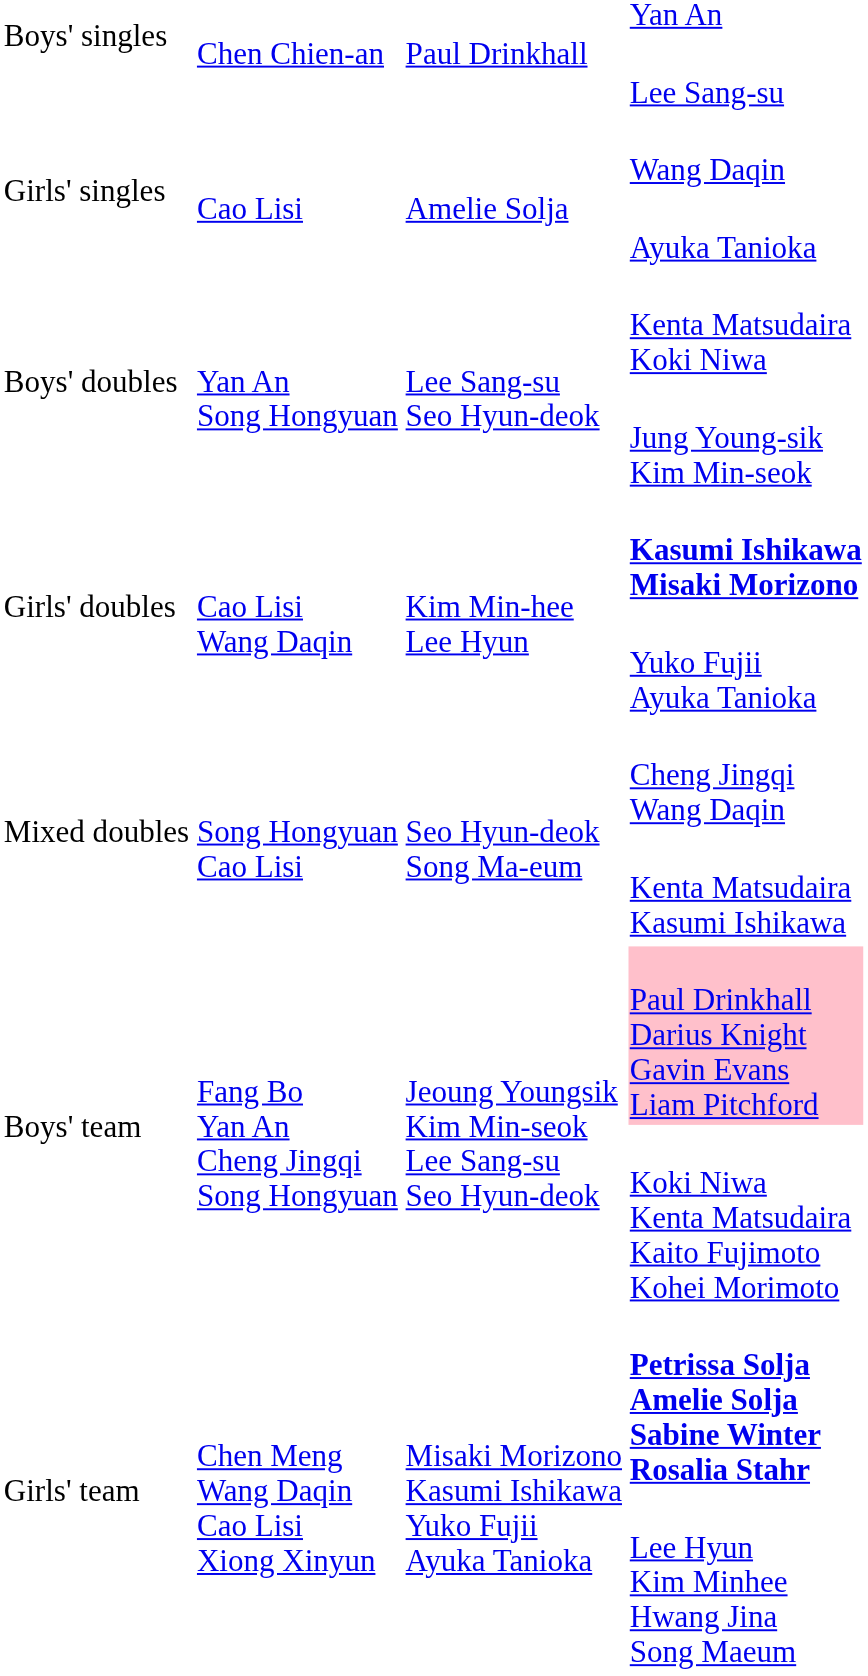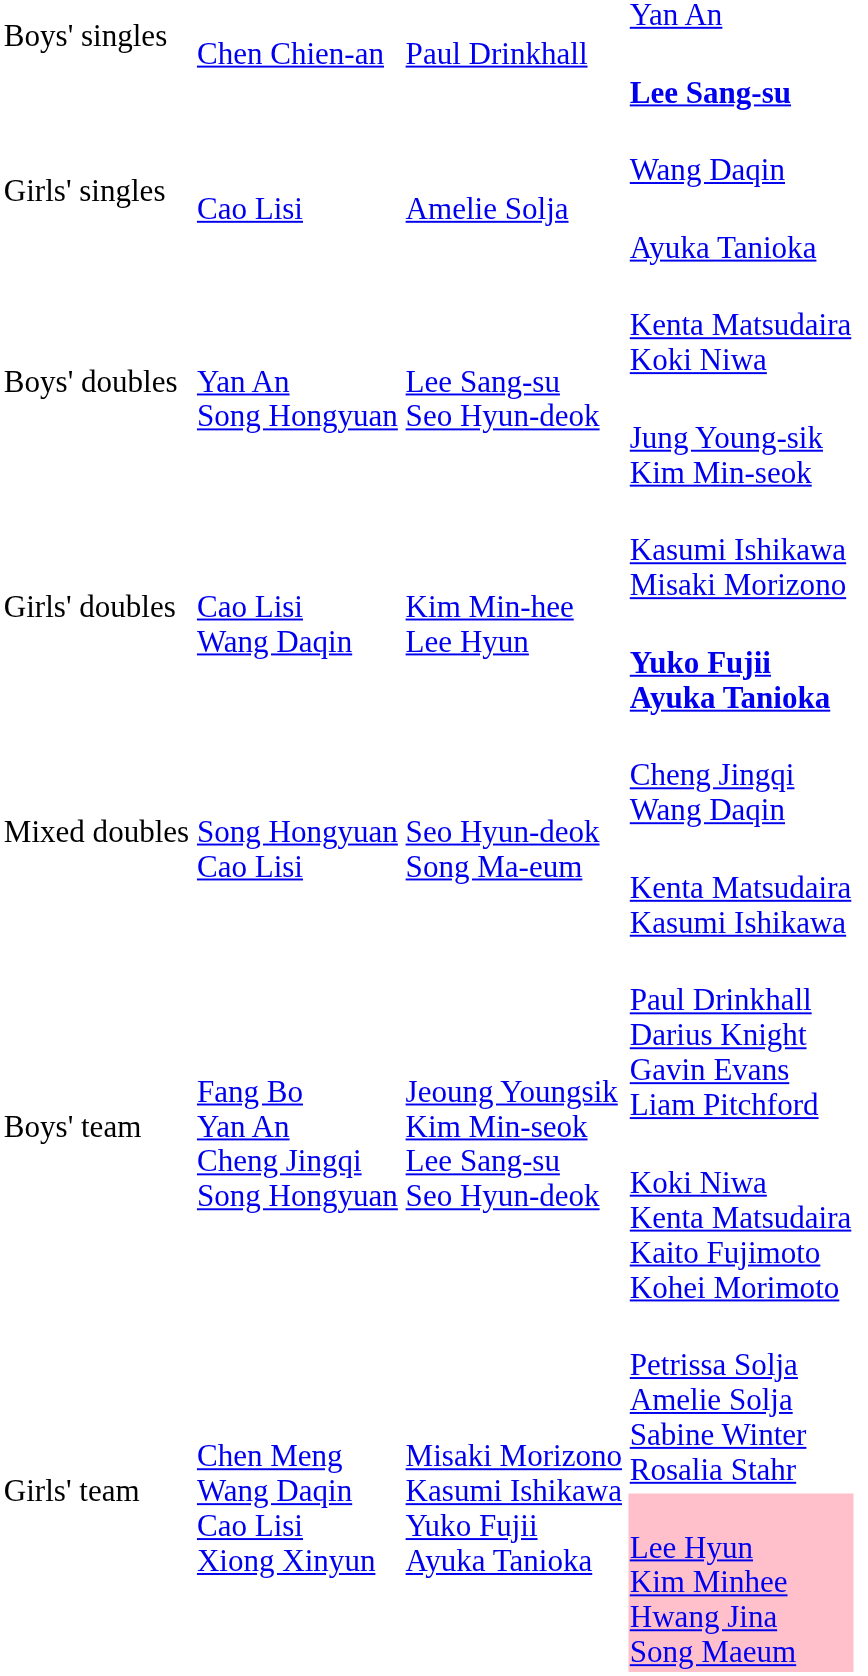(707, 92) normal -> (710, 92) bold
(746, 567) bold -> (738, 567) normal
(723, 680) normal -> (730, 680) bold
(724, 1052) pink background -> (724, 1052) no background
(725, 1417) bold -> (718, 1417) normal
(713, 1599) no background -> (713, 1599) pink background
